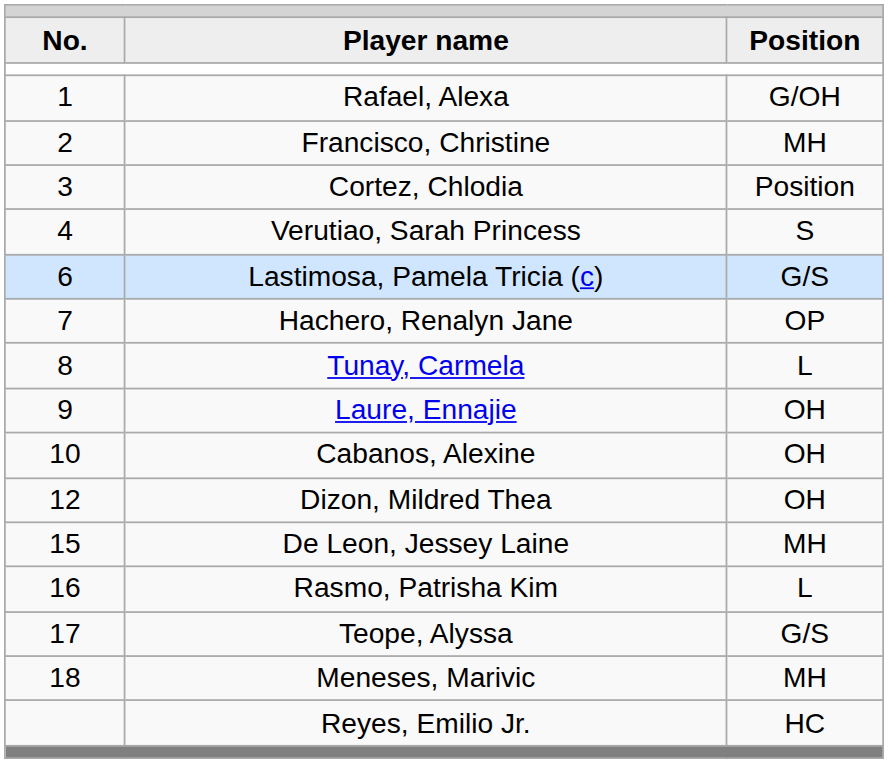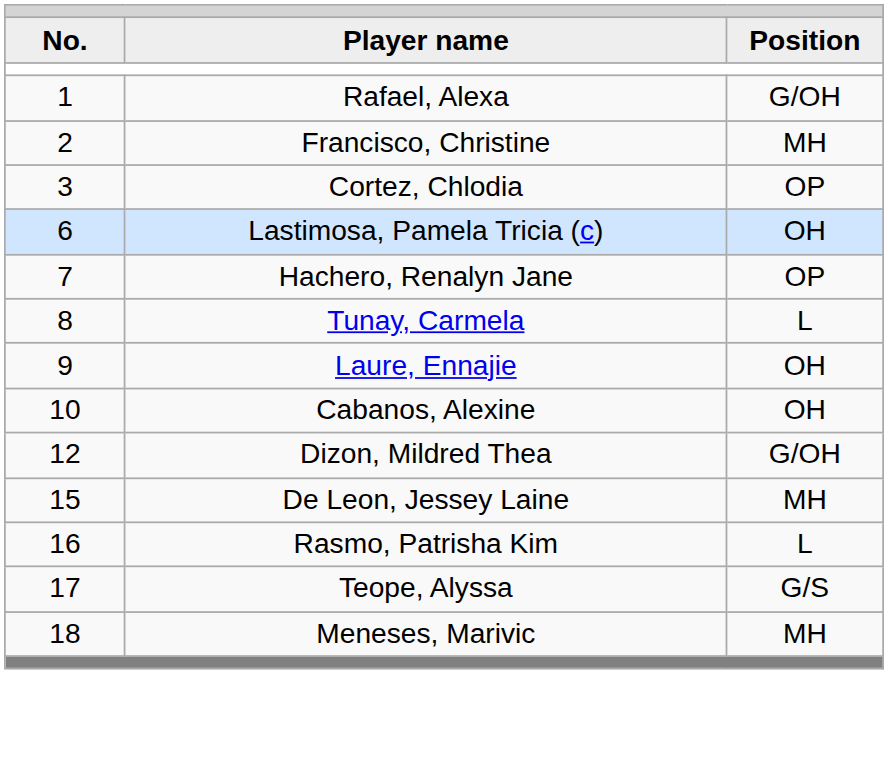(805, 186) Position -> (805, 186) OP
- row: (65, 231)
(805, 276) G/S -> (805, 231) OH
(805, 499) OH -> (805, 454) G/OH
- row: (65, 723)
